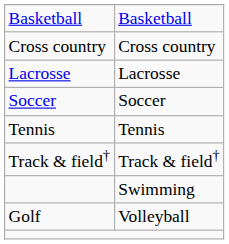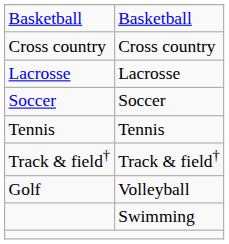rows swapped: (154, 216) <-> (156, 188)
